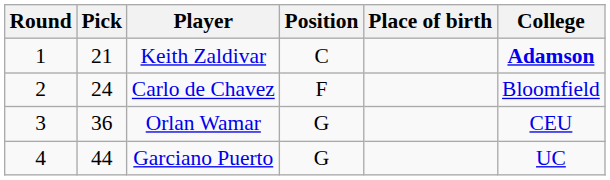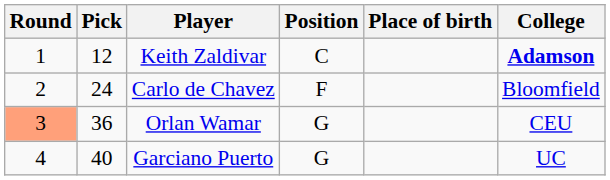(102, 55) 21 -> (102, 55) 12
(41, 123) no background -> (41, 123) lightsalmon background
(102, 157) 44 -> (102, 157) 40
